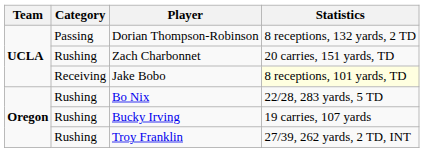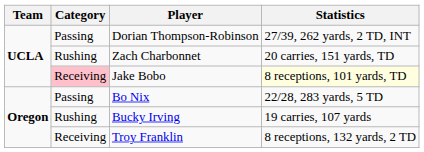(340, 35) 8 receptions, 132 yards, 2 TD -> (338, 35) 27/39, 262 yards, 2 TD, INT
(80, 76) no background -> (80, 76) pink background
(76, 96) Rushing -> (74, 96) Passing
(76, 137) Rushing -> (80, 137) Receiving
(338, 137) 27/39, 262 yards, 2 TD, INT -> (340, 137) 8 receptions, 132 yards, 2 TD
